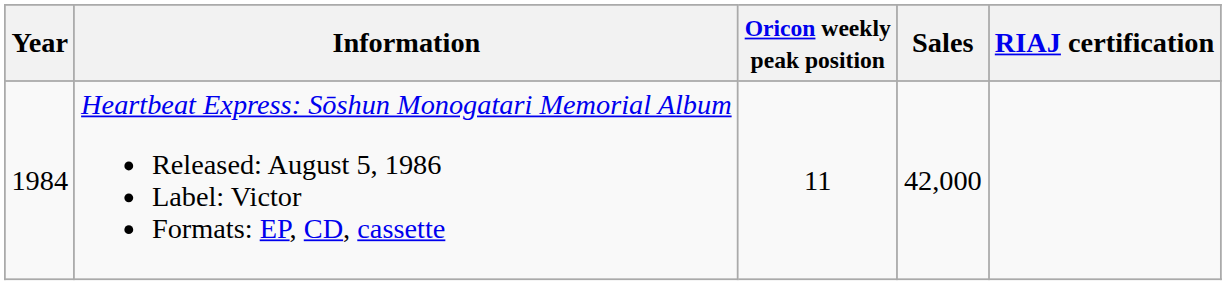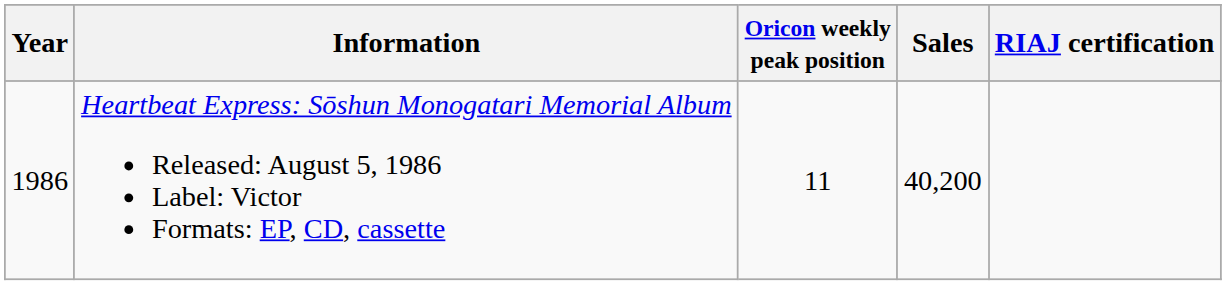(40, 179) 1984 -> (40, 179) 1986
(943, 179) 42,000 -> (943, 179) 40,200
